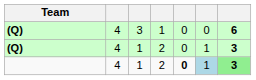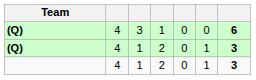(184, 65) bold -> (184, 65) normal
(207, 65) lightblue background -> (207, 65) no background
(234, 65) lightgreen background -> (234, 65) no background
